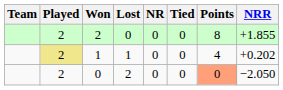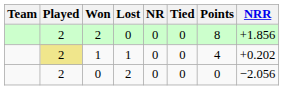(258, 34) +1.855 -> (258, 34) +1.856
(217, 74) lightsalmon background -> (217, 74) no background
(258, 74) −2.050 -> (258, 74) −2.056
